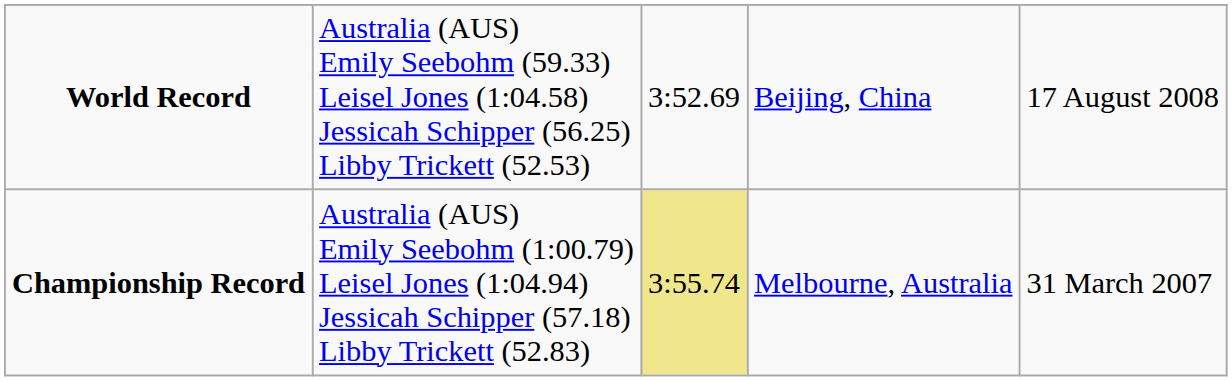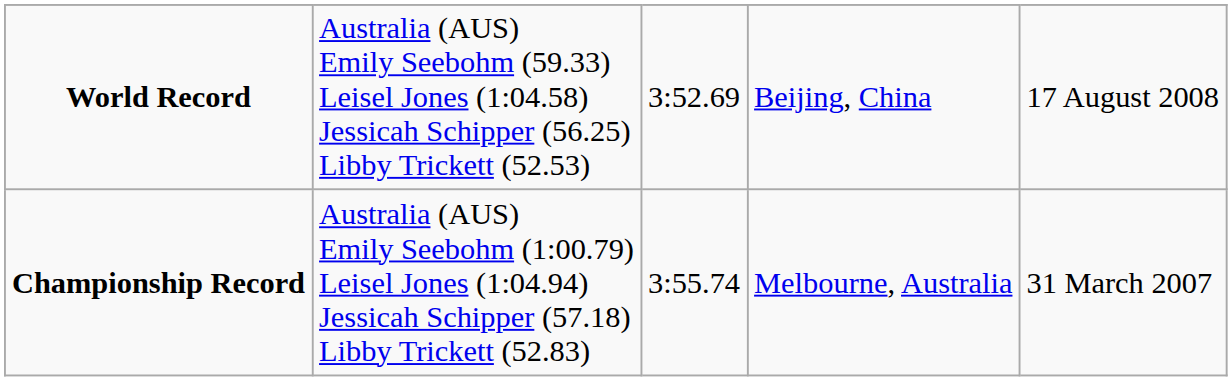(694, 282) khaki background -> (694, 282) no background
